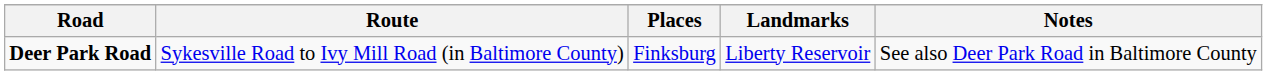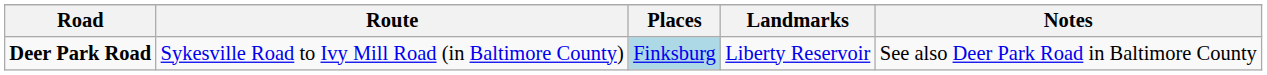(674, 53) no background -> (674, 53) lightblue background
